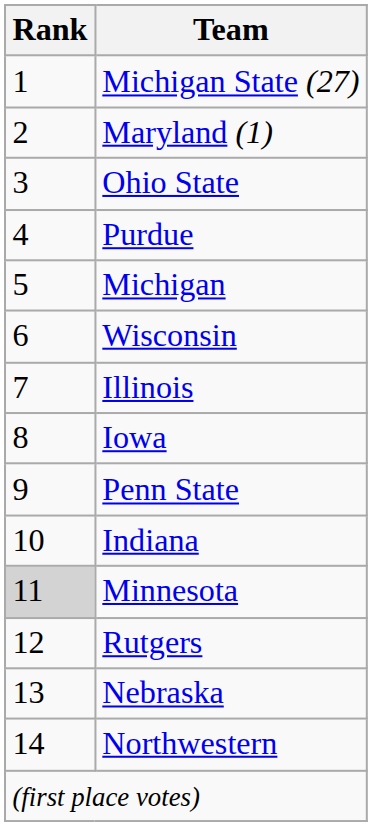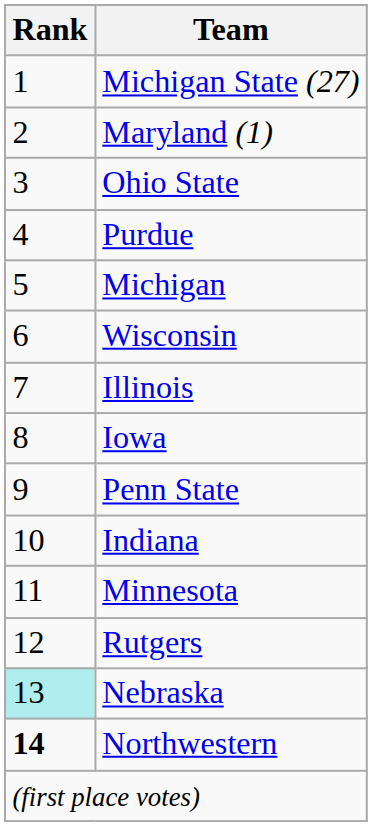(28, 591) lightgrey background -> (28, 591) no background
(28, 693) no background -> (28, 693) paleturquoise background
(28, 744) normal -> (28, 744) bold
